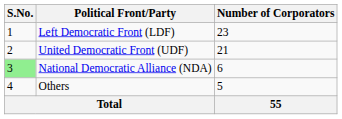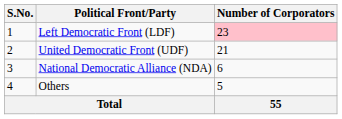(223, 31) no background -> (223, 31) pink background
(10, 68) lightgreen background -> (10, 68) no background
